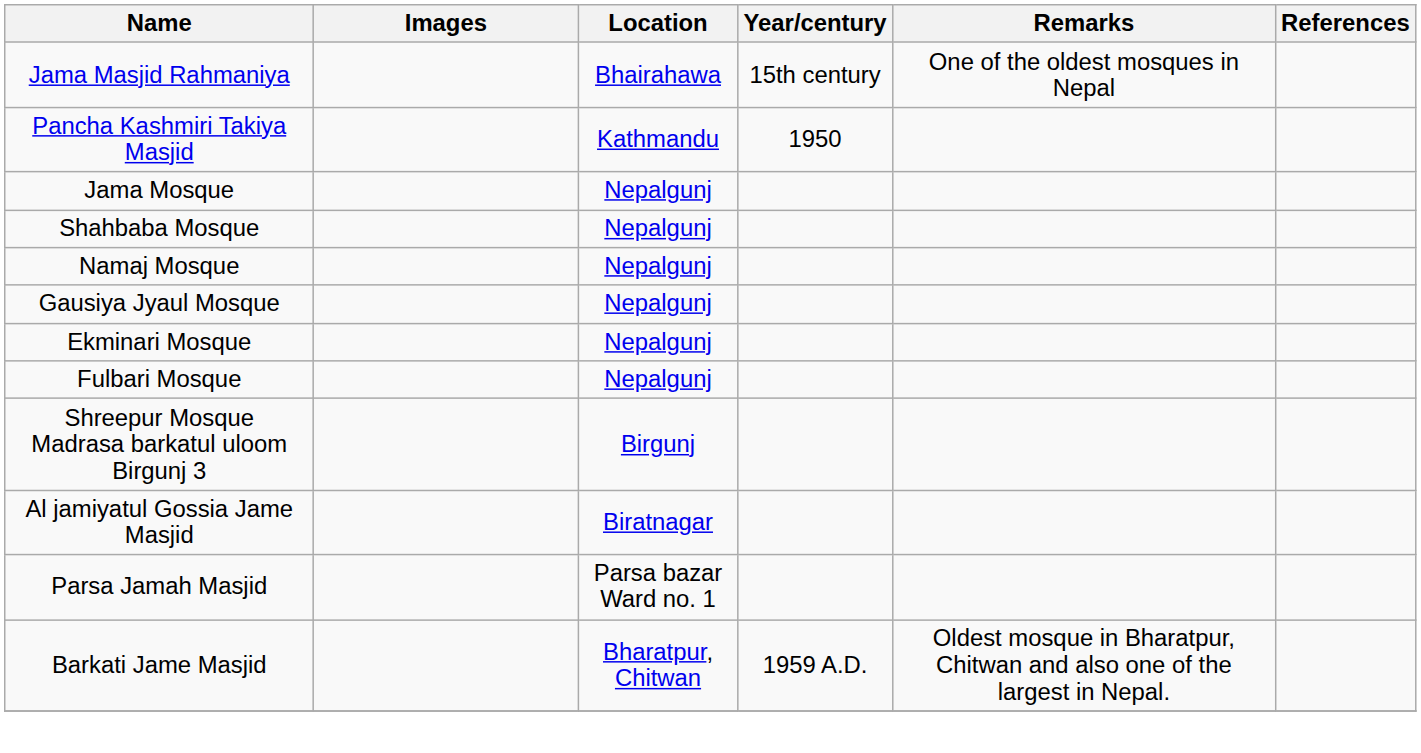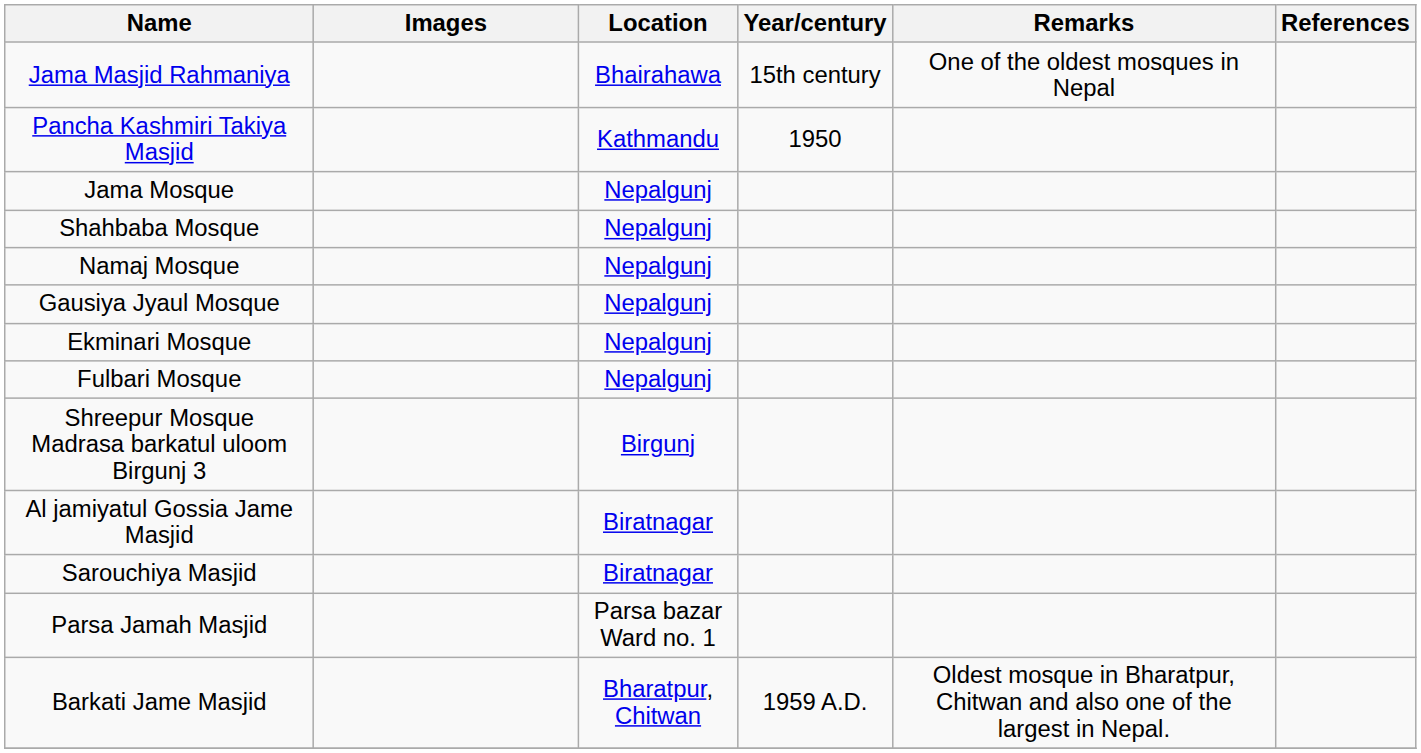+ row: (159, 573)
